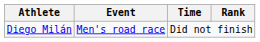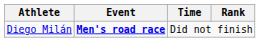(121, 29) normal -> (121, 29) bold
